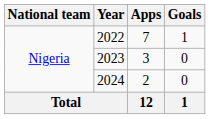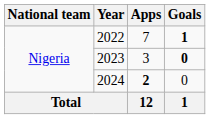(185, 37) normal -> (185, 37) bold
(185, 59) normal -> (185, 59) bold
(146, 80) normal -> (146, 80) bold
